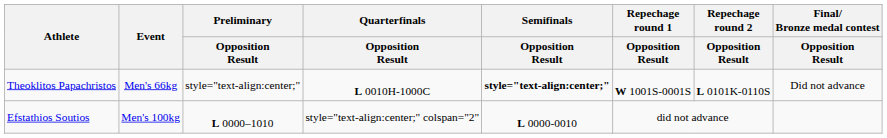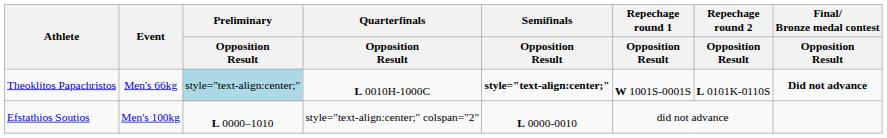(243, 85) no background -> (243, 85) lightblue background
(828, 85) normal -> (828, 85) bold
